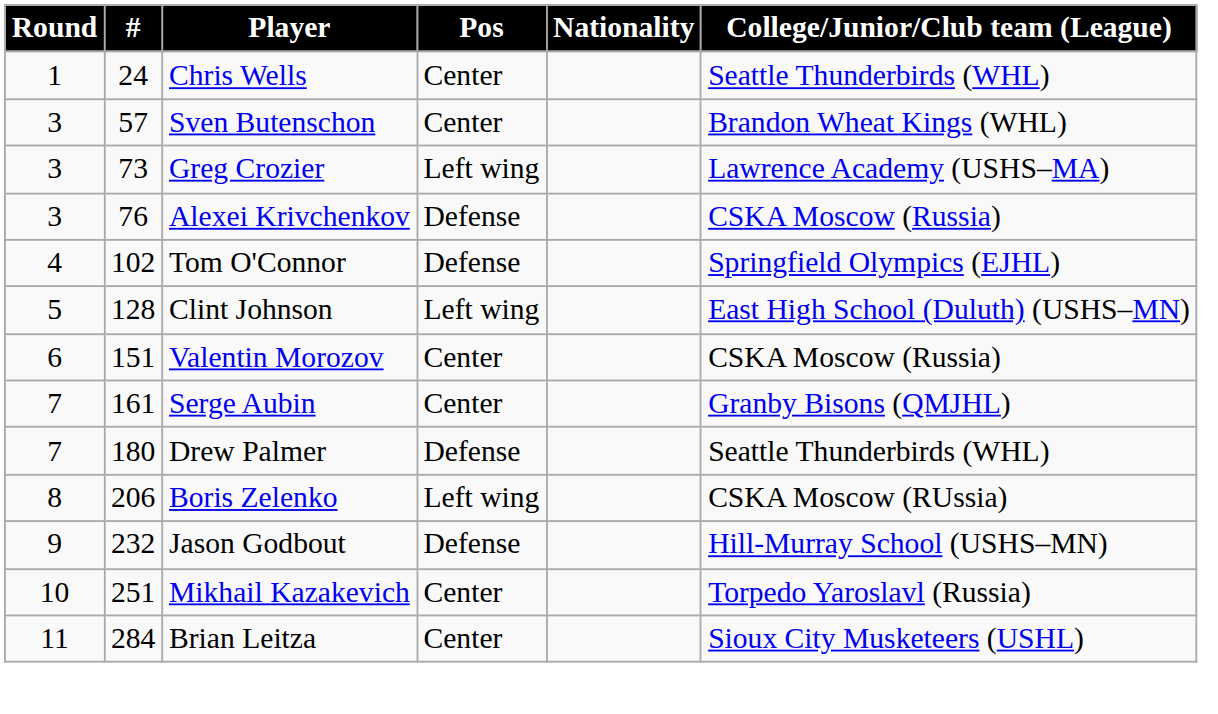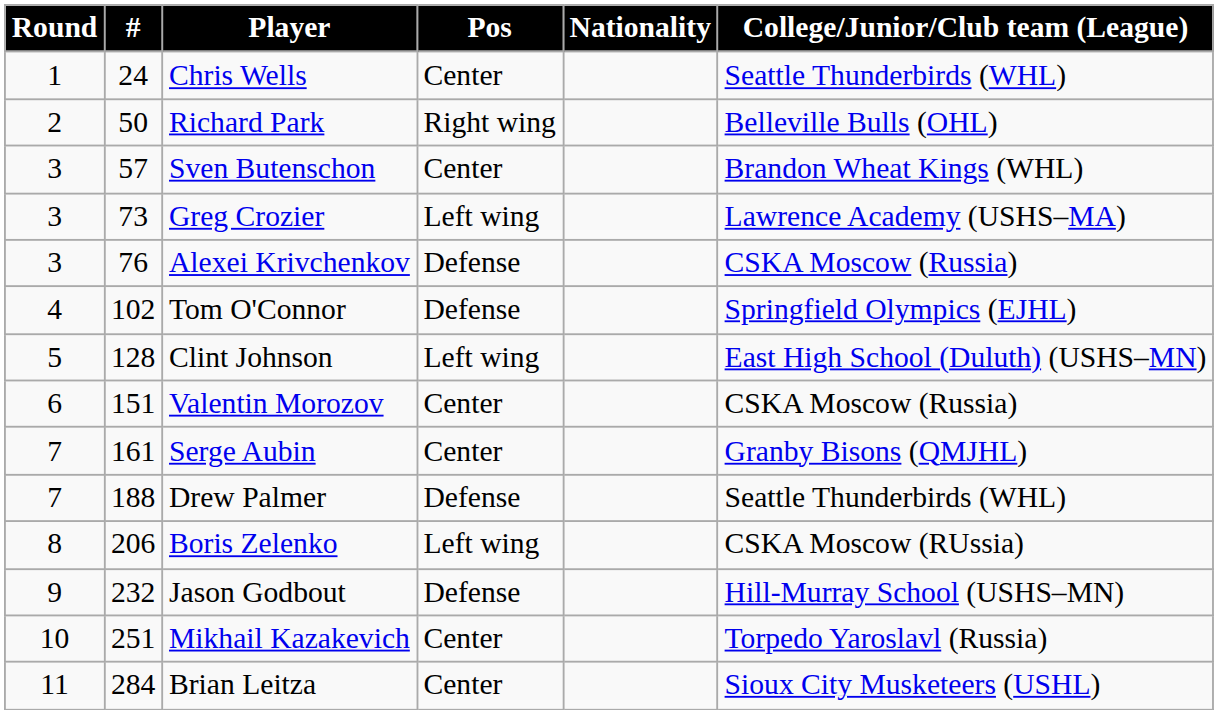+ row: (247, 121)
(133, 450) 180 -> (133, 497) 188
